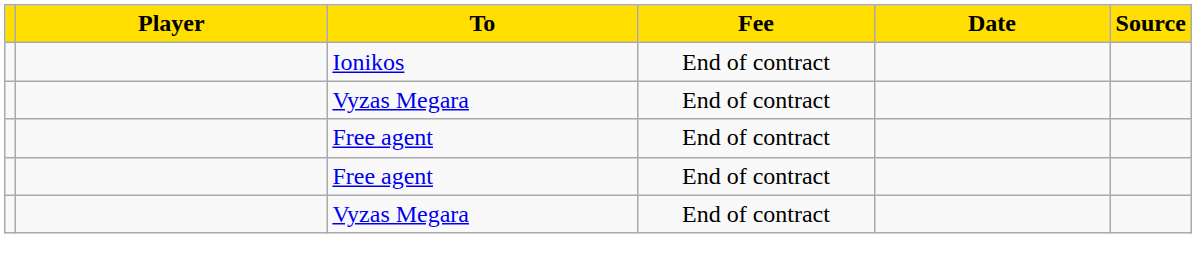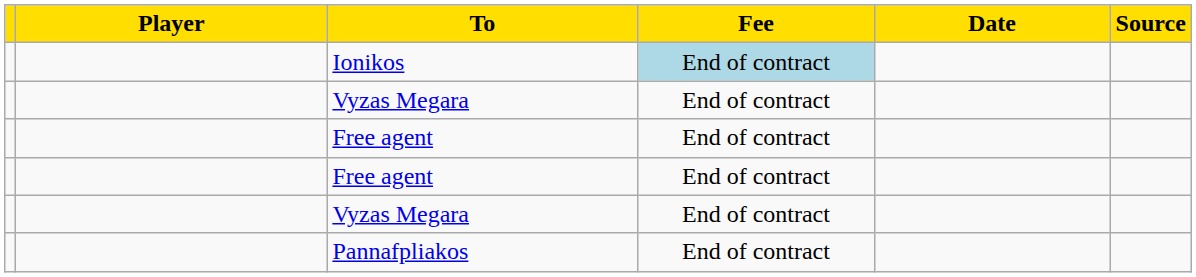(756, 61) no background -> (756, 61) lightblue background
+ row: (10, 252)
